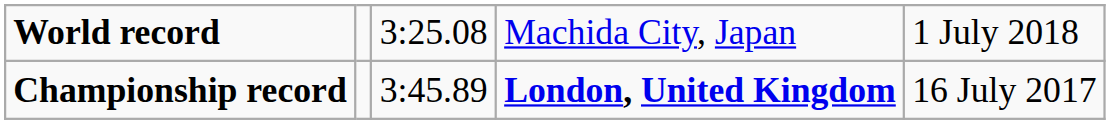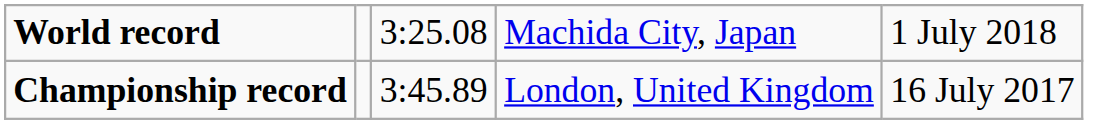(700, 89) bold -> (689, 89) normal
